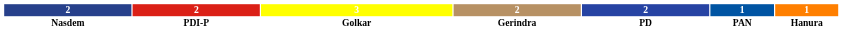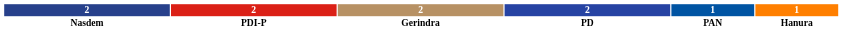- column: (357, 10)
